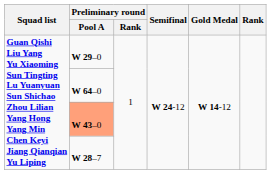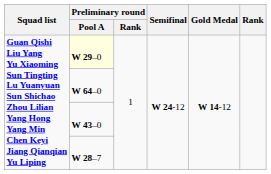(86, 57) no background -> (86, 57) lightyellow background
(86, 125) lightsalmon background -> (86, 125) no background
